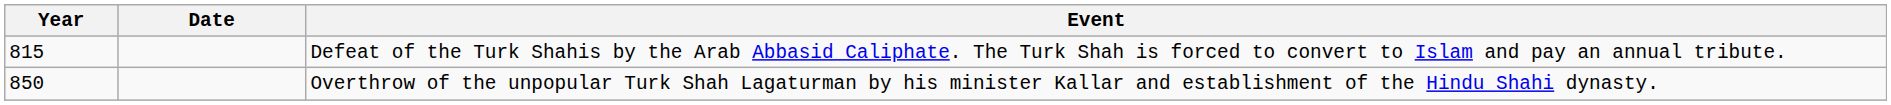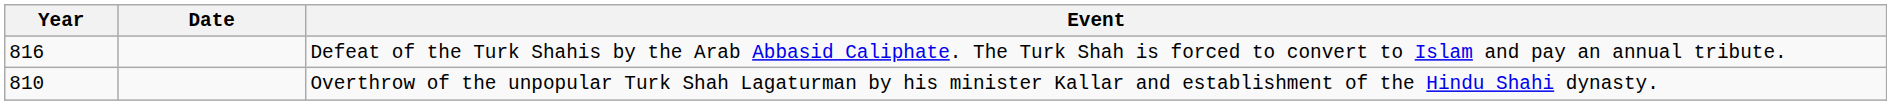(27, 52) 815 -> (27, 52) 816
(27, 84) 850 -> (27, 84) 810
